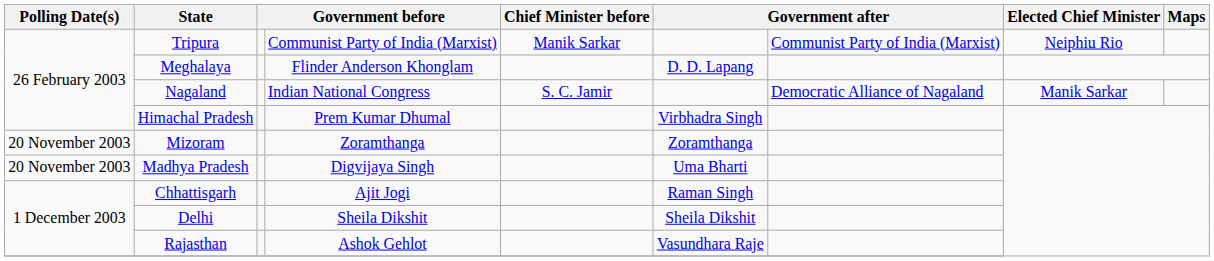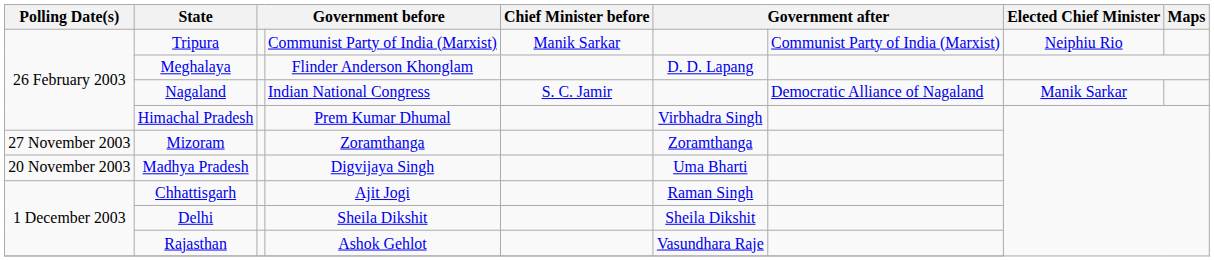(69, 142) 20 November 2003 -> (69, 142) 27 November 2003
